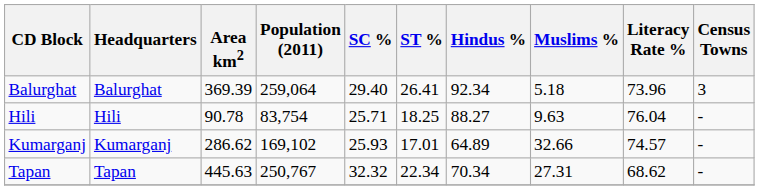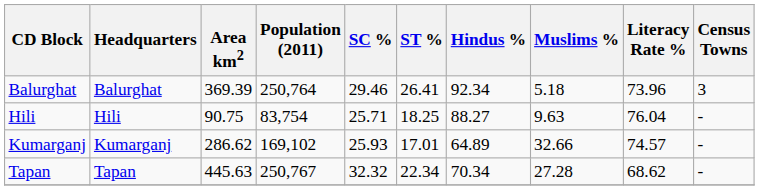(288, 89) 259,064 -> (288, 89) 250,764
(368, 89) 29.40 -> (368, 89) 29.46
(224, 116) 90.78 -> (224, 116) 90.75
(554, 171) 27.31 -> (554, 171) 27.28
